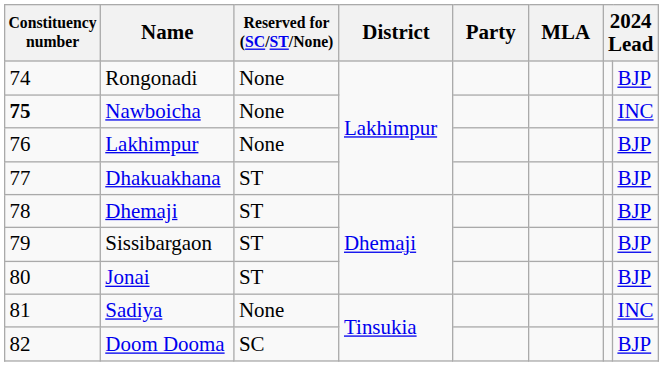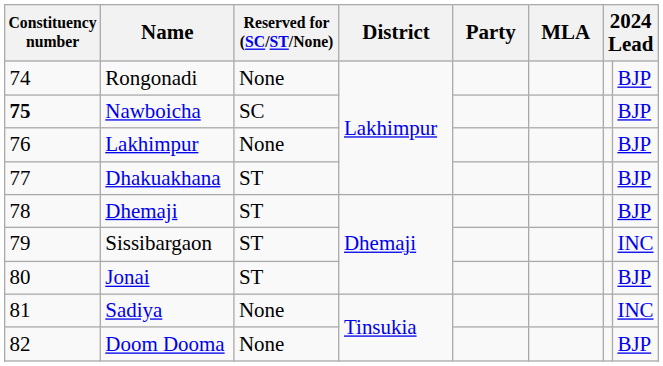(262, 111) None -> (252, 111) SC
(635, 111) INC -> (634, 111) BJP
(634, 244) BJP -> (635, 244) INC
(252, 343) SC -> (262, 343) None
